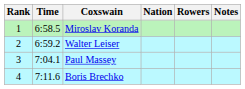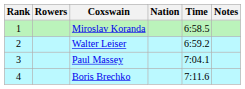columns swapped: (193, 12) <-> (48, 12)
